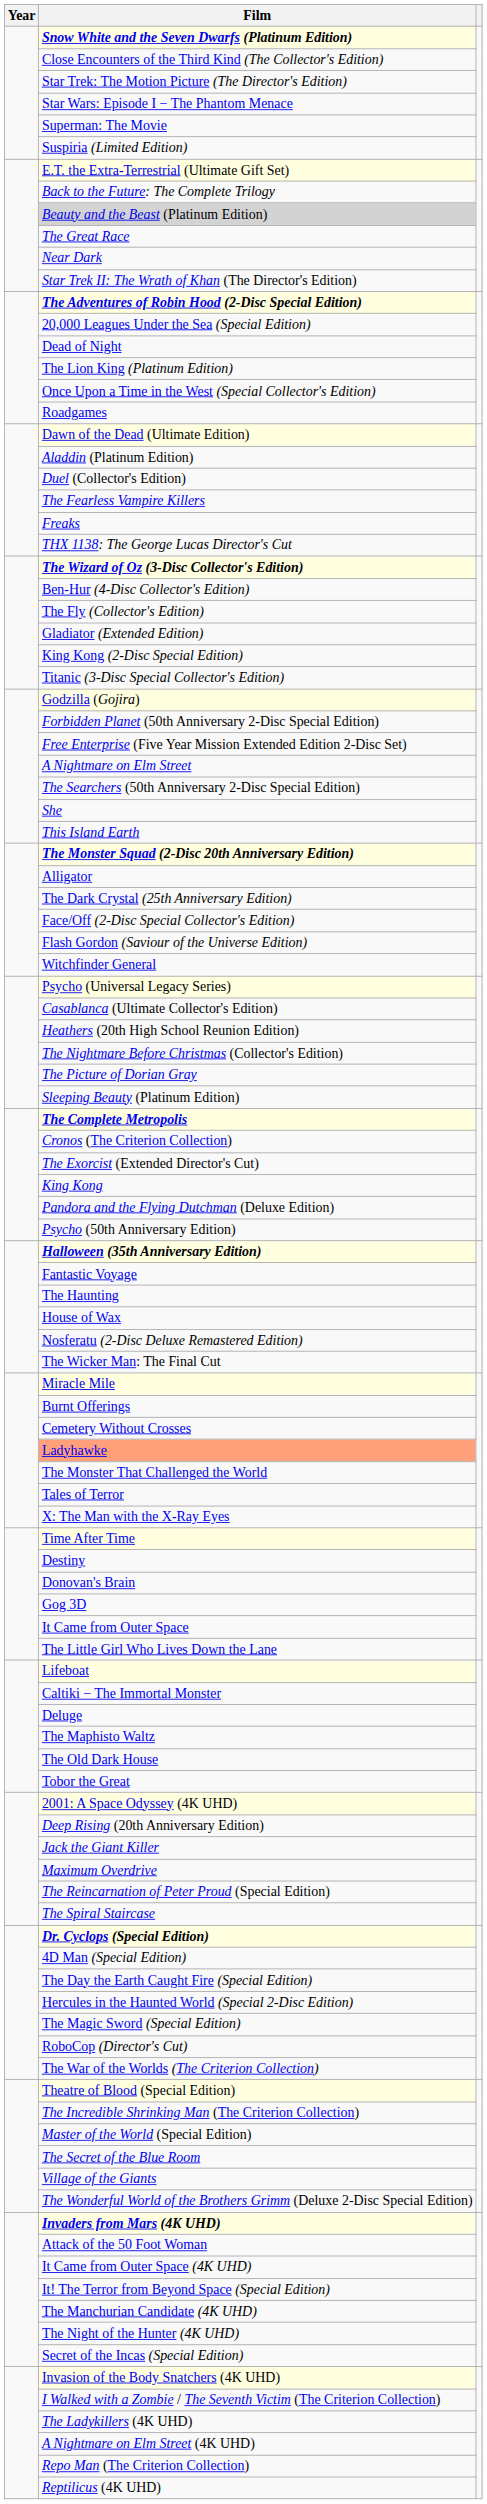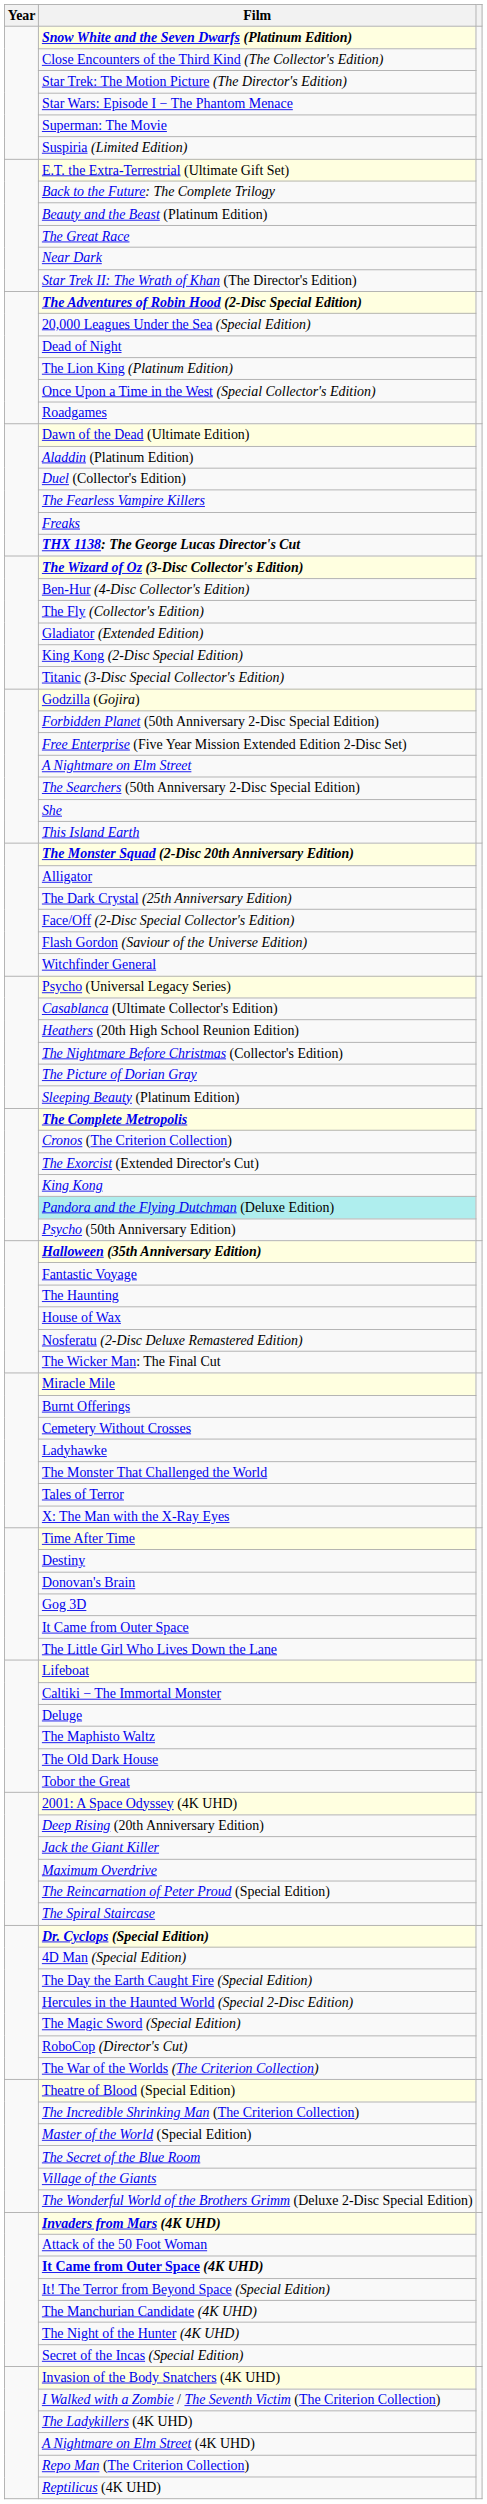(155, 214) lightgrey background -> (155, 214) no background
(167, 545) normal -> (171, 545) bold
(188, 1207) no background -> (188, 1207) paleturquoise background
(74, 1450) lightsalmon background -> (74, 1450) no background
(147, 2267) normal -> (153, 2267) bold
